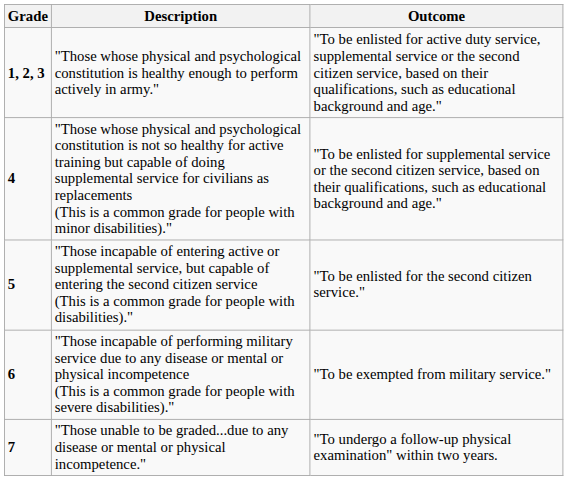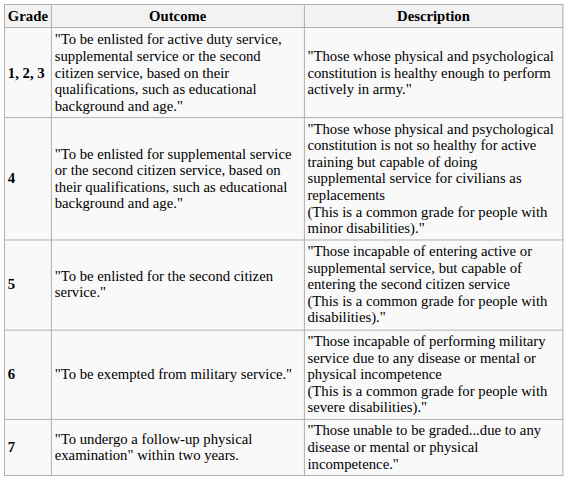columns swapped: (181, 16) <-> (437, 16)
